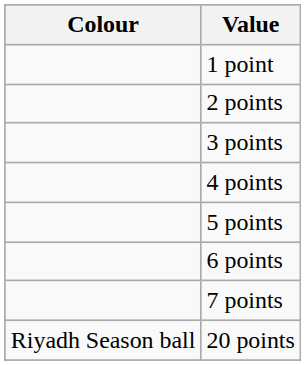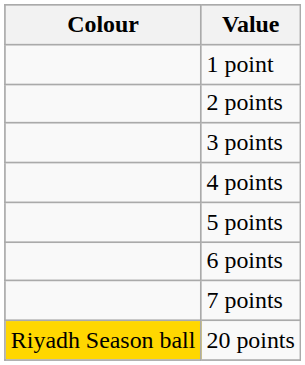(103, 339) no background -> (103, 339) gold background
